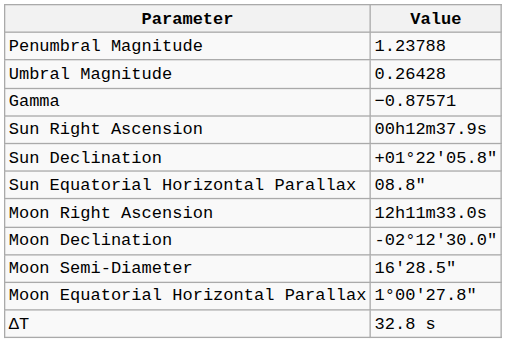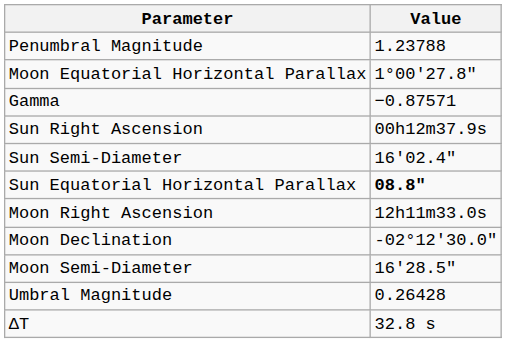rows swapped: (90, 74) <-> (188, 296)
- row: (85, 157)
+ row: (96, 157)
(400, 185) normal -> (400, 185) bold
